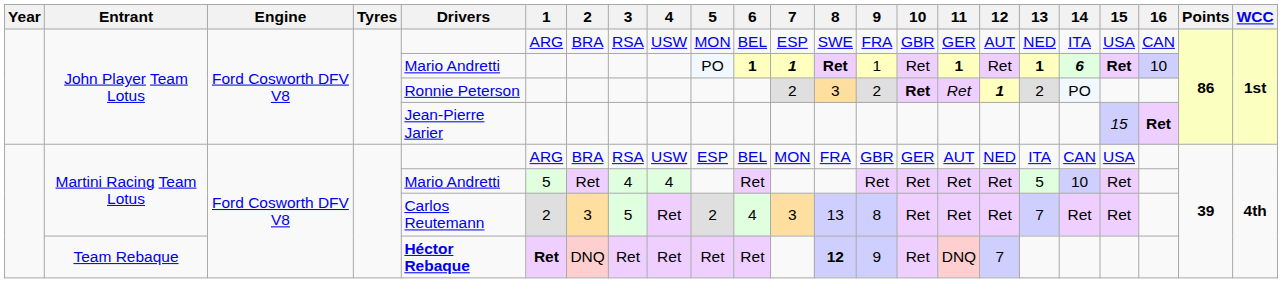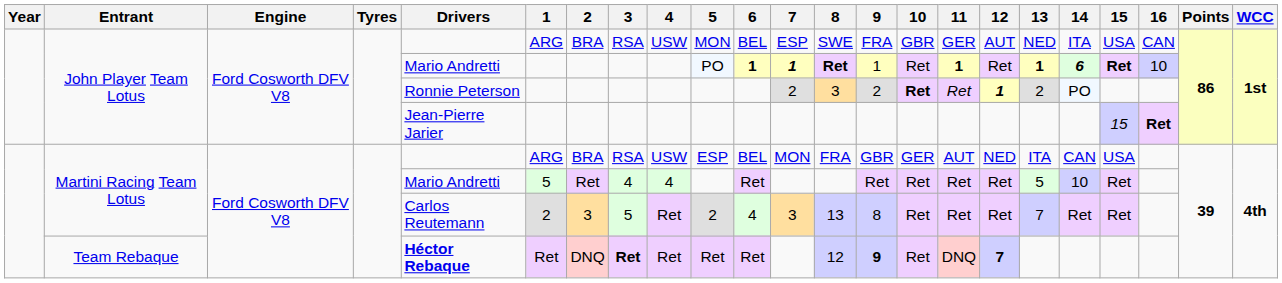(546, 257) bold -> (546, 257) normal
(628, 257) normal -> (628, 257) bold
(835, 257) bold -> (835, 257) normal
(877, 257) normal -> (877, 257) bold
(1000, 257) normal -> (1000, 257) bold
